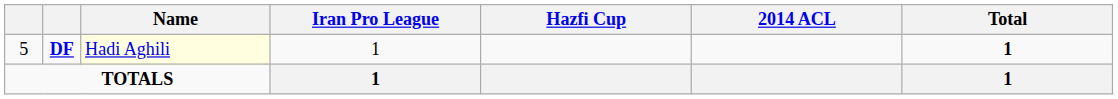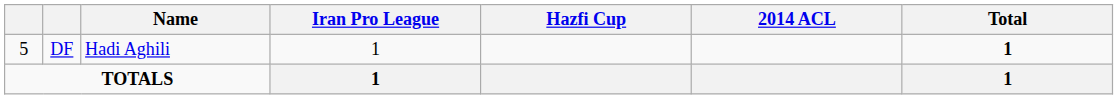(62, 49) bold -> (62, 49) normal
(128, 49) lightyellow background -> (128, 49) no background
